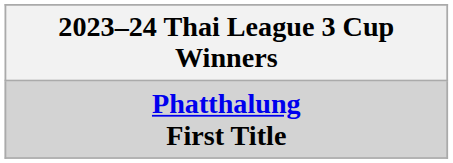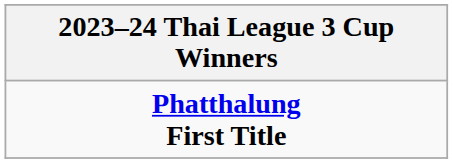(226, 119) lightgrey background -> (226, 119) no background
